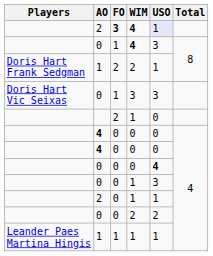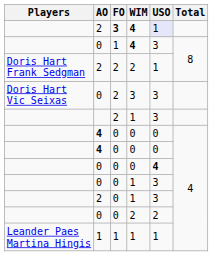(99, 67) 1 -> (99, 67) 2
(116, 95) 1 -> (116, 95) 2
(155, 117) 0 -> (155, 117) 3
(155, 199) 1 -> (155, 199) 3
